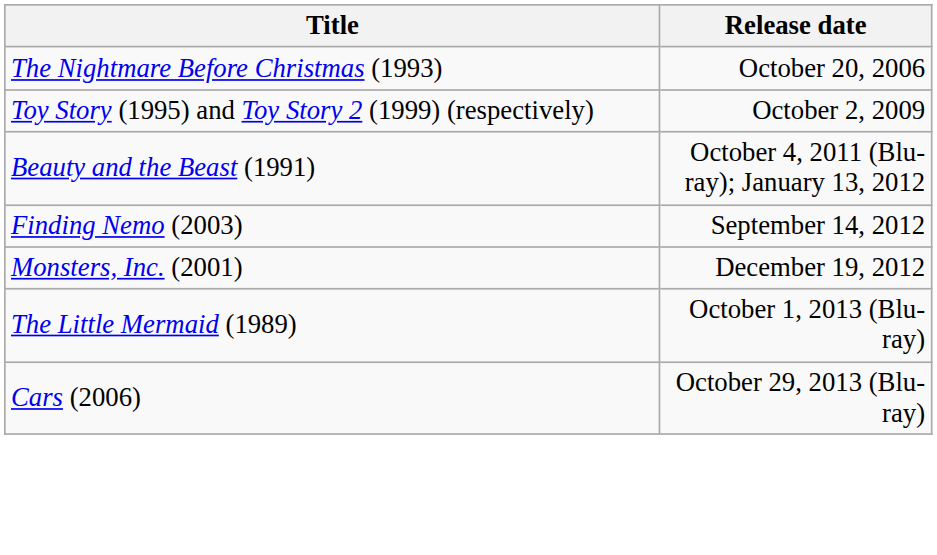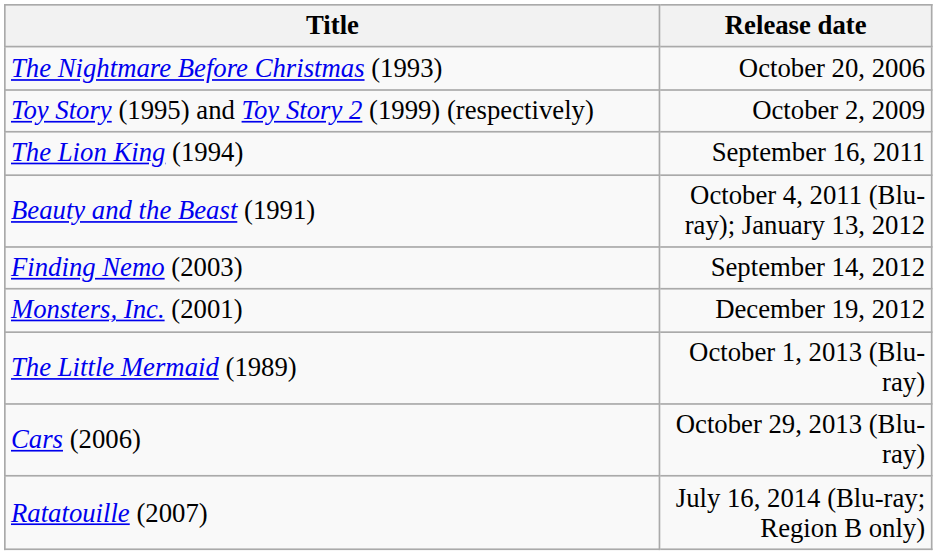+ row: (127, 152)
+ row: (109, 512)
